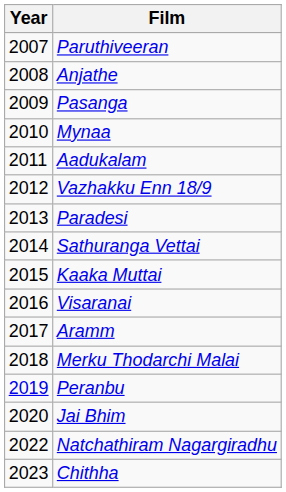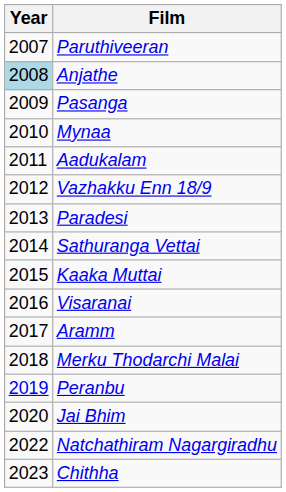(29, 75) no background -> (29, 75) lightblue background
